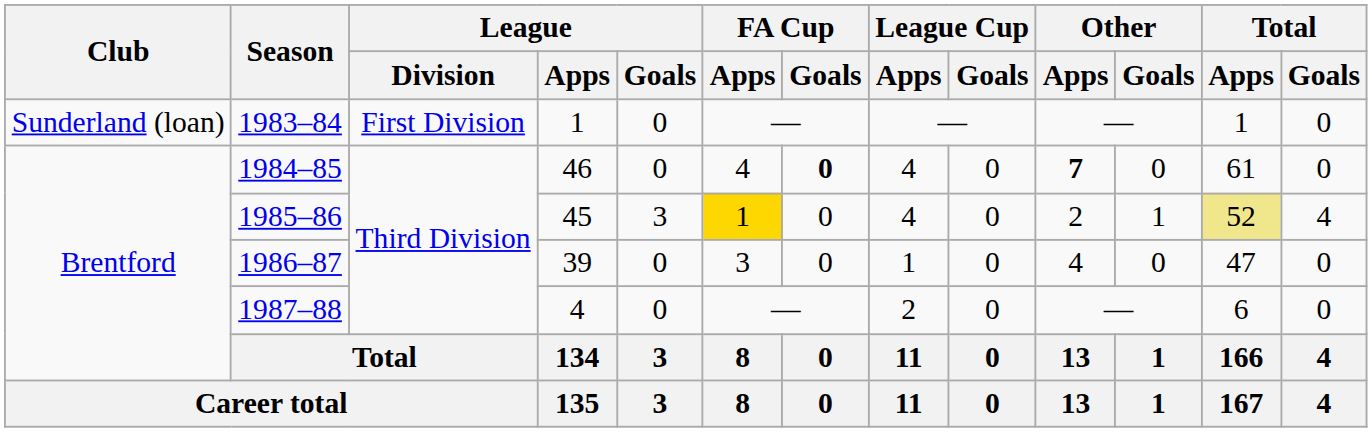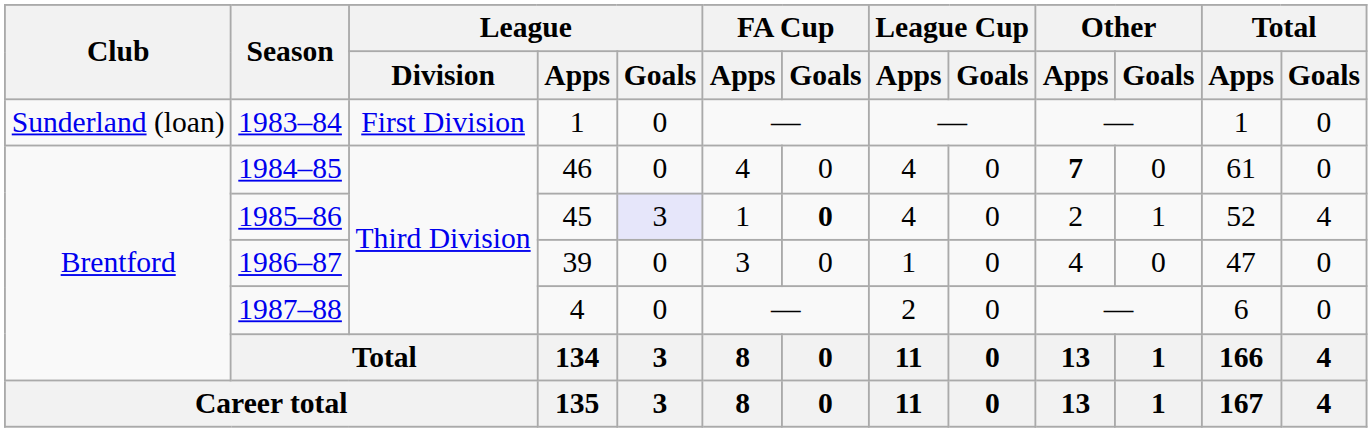(825, 168) bold -> (825, 168) normal
(660, 215) no background -> (660, 215) lavender background
(743, 215) gold background -> (743, 215) no background
(825, 215) normal -> (825, 215) bold
(1241, 215) khaki background -> (1241, 215) no background
